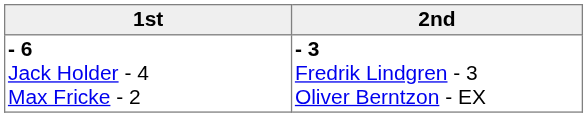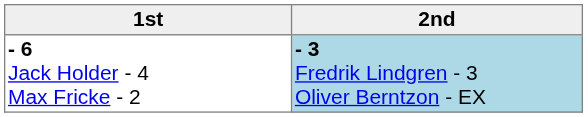(390, 73) no background -> (390, 73) lightblue background
